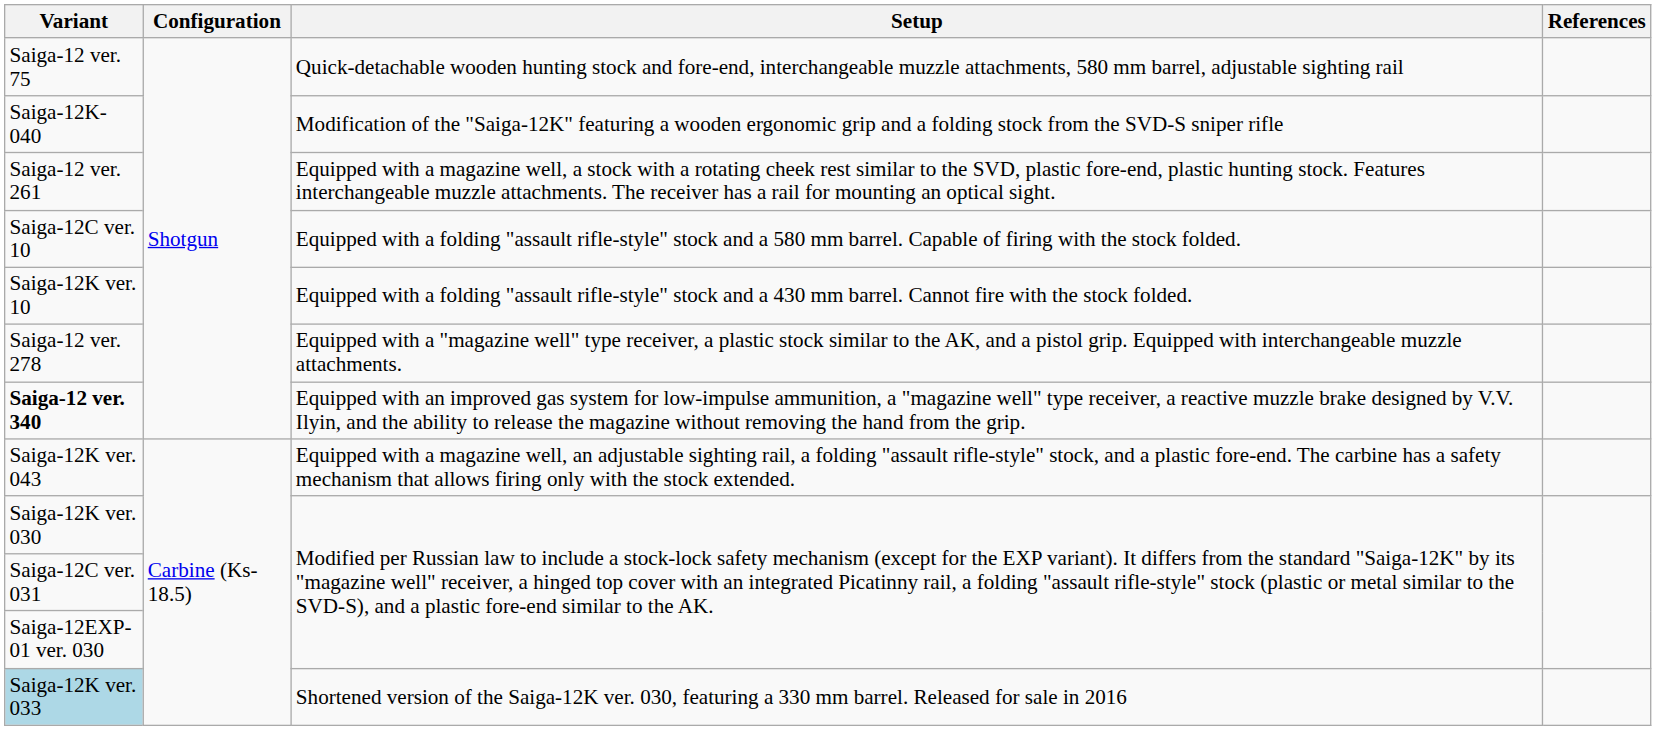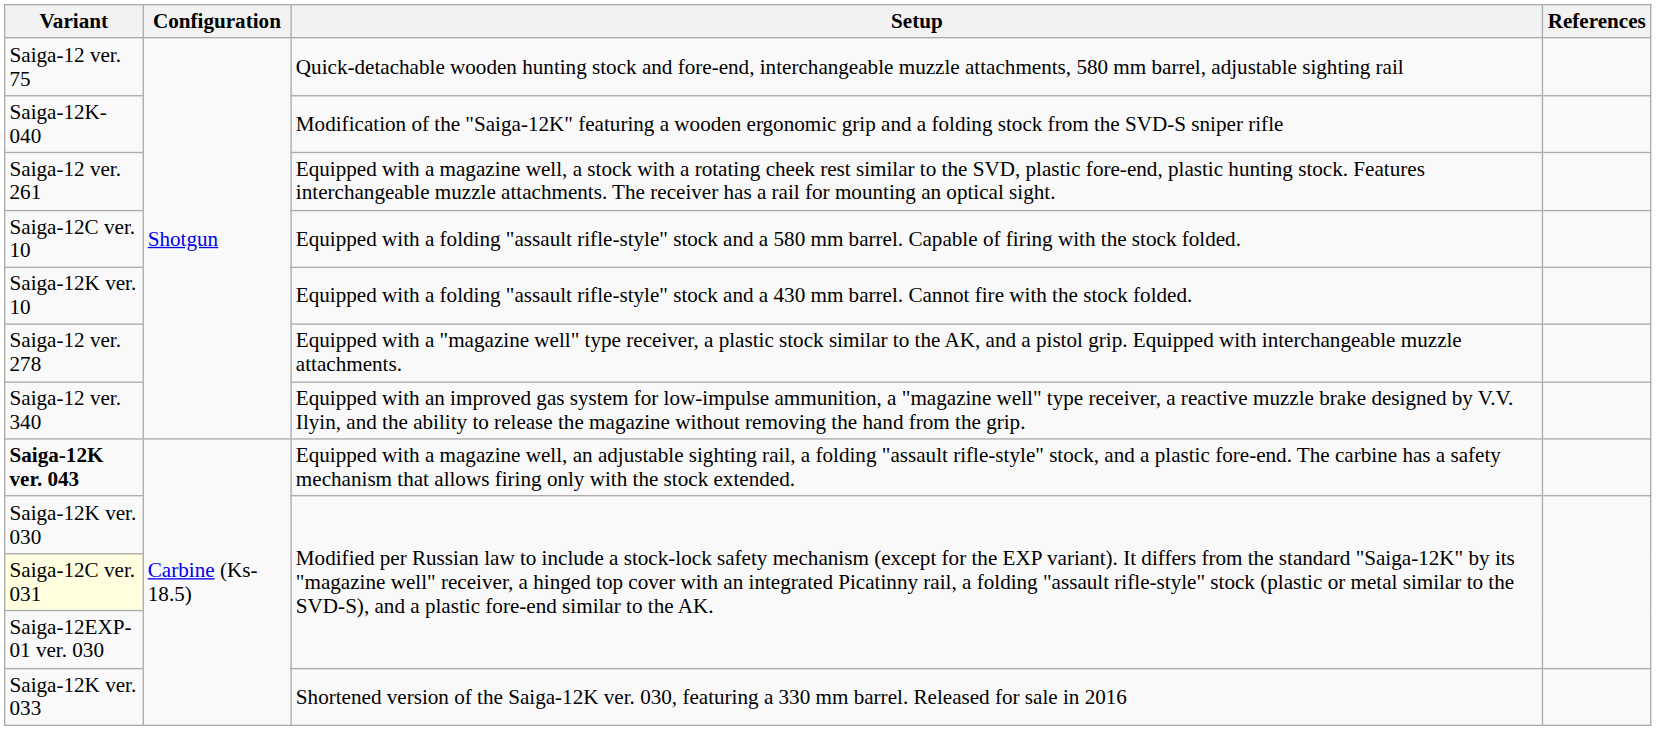(67, 410) bold -> (65, 410) normal
(73, 467) normal -> (56, 467) bold
(72, 581) no background -> (72, 581) lightyellow background
(73, 696) lightblue background -> (73, 696) no background
